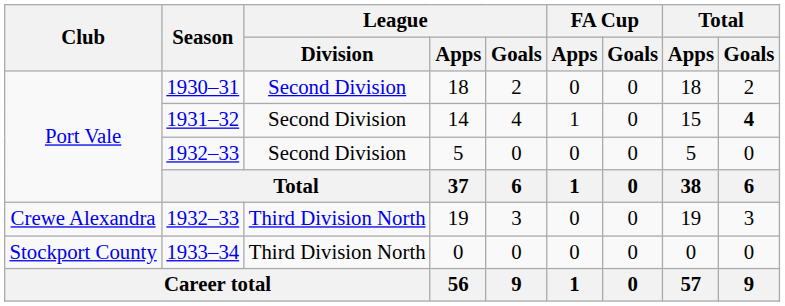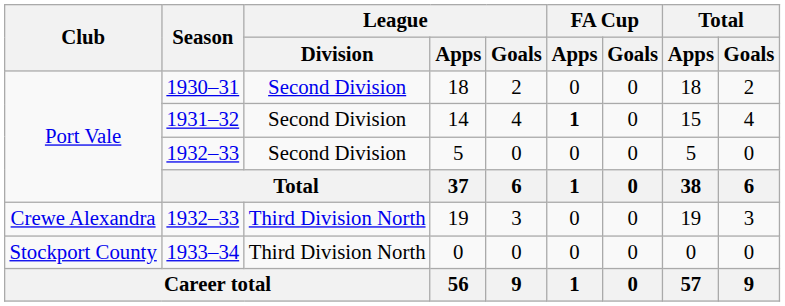(575, 119) normal -> (575, 119) bold
(749, 119) bold -> (749, 119) normal
